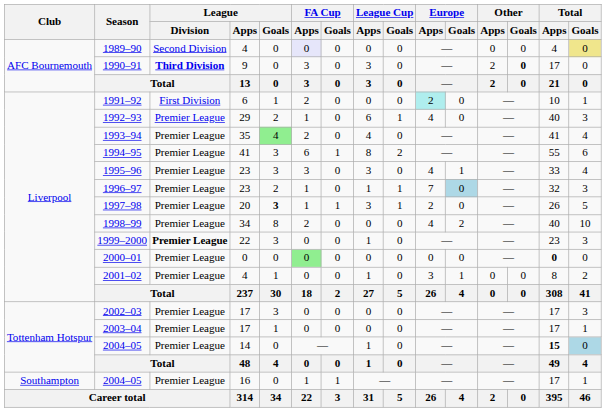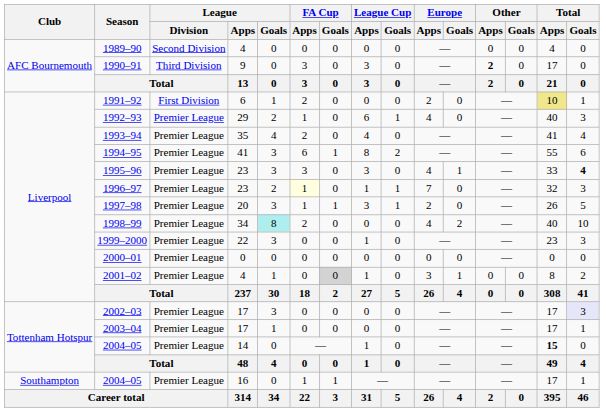(307, 48) lavender background -> (305, 48) no background
(585, 48) khaki background -> (583, 48) no background
(190, 65) bold -> (189, 65) normal
(492, 65) normal -> (490, 65) bold
(523, 65) bold -> (521, 65) normal
(431, 100) paleturquoise background -> (429, 100) no background
(554, 100) no background -> (552, 100) khaki background
(276, 135) lightgreen background -> (274, 135) no background
(585, 170) normal -> (583, 170) bold
(307, 188) no background -> (305, 188) lightyellow background
(462, 188) lightblue background -> (460, 188) no background
(276, 205) bold -> (274, 205) normal
(276, 223) no background -> (274, 223) paleturquoise background
(190, 240) bold -> (189, 240) normal
(307, 258) lightgreen background -> (305, 258) no background
(554, 258) bold -> (552, 258) normal
(337, 275) no background -> (335, 275) lightgrey background
(585, 310) no background -> (583, 310) lavender background
(585, 345) lightblue background -> (583, 345) no background
